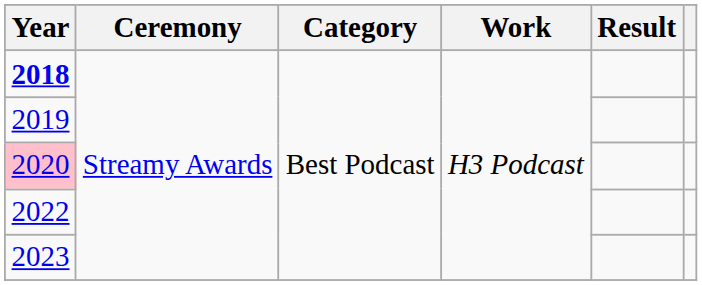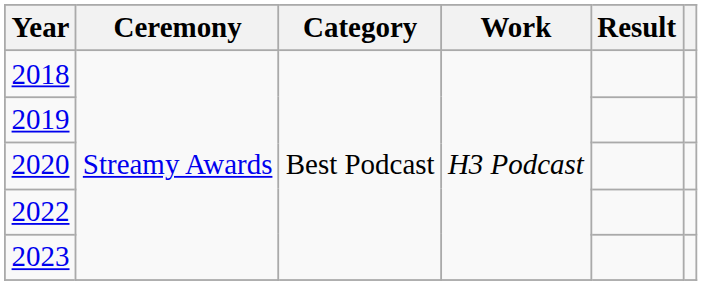(41, 73) bold -> (41, 73) normal
(41, 165) pink background -> (41, 165) no background
